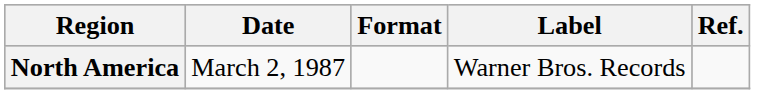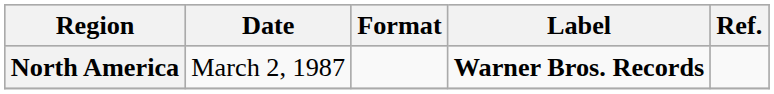(570, 66) normal -> (579, 66) bold
